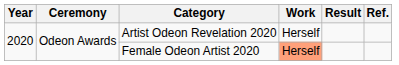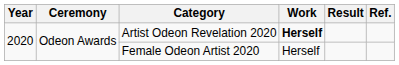(301, 32) normal -> (302, 32) bold
(301, 51) lightsalmon background -> (301, 51) no background
